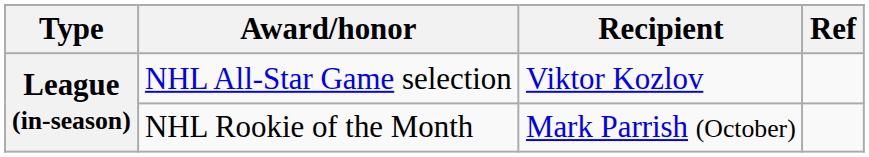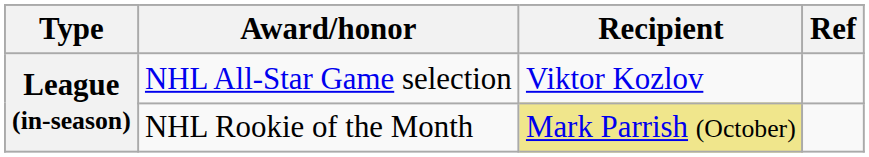(661, 126) no background -> (661, 126) khaki background
